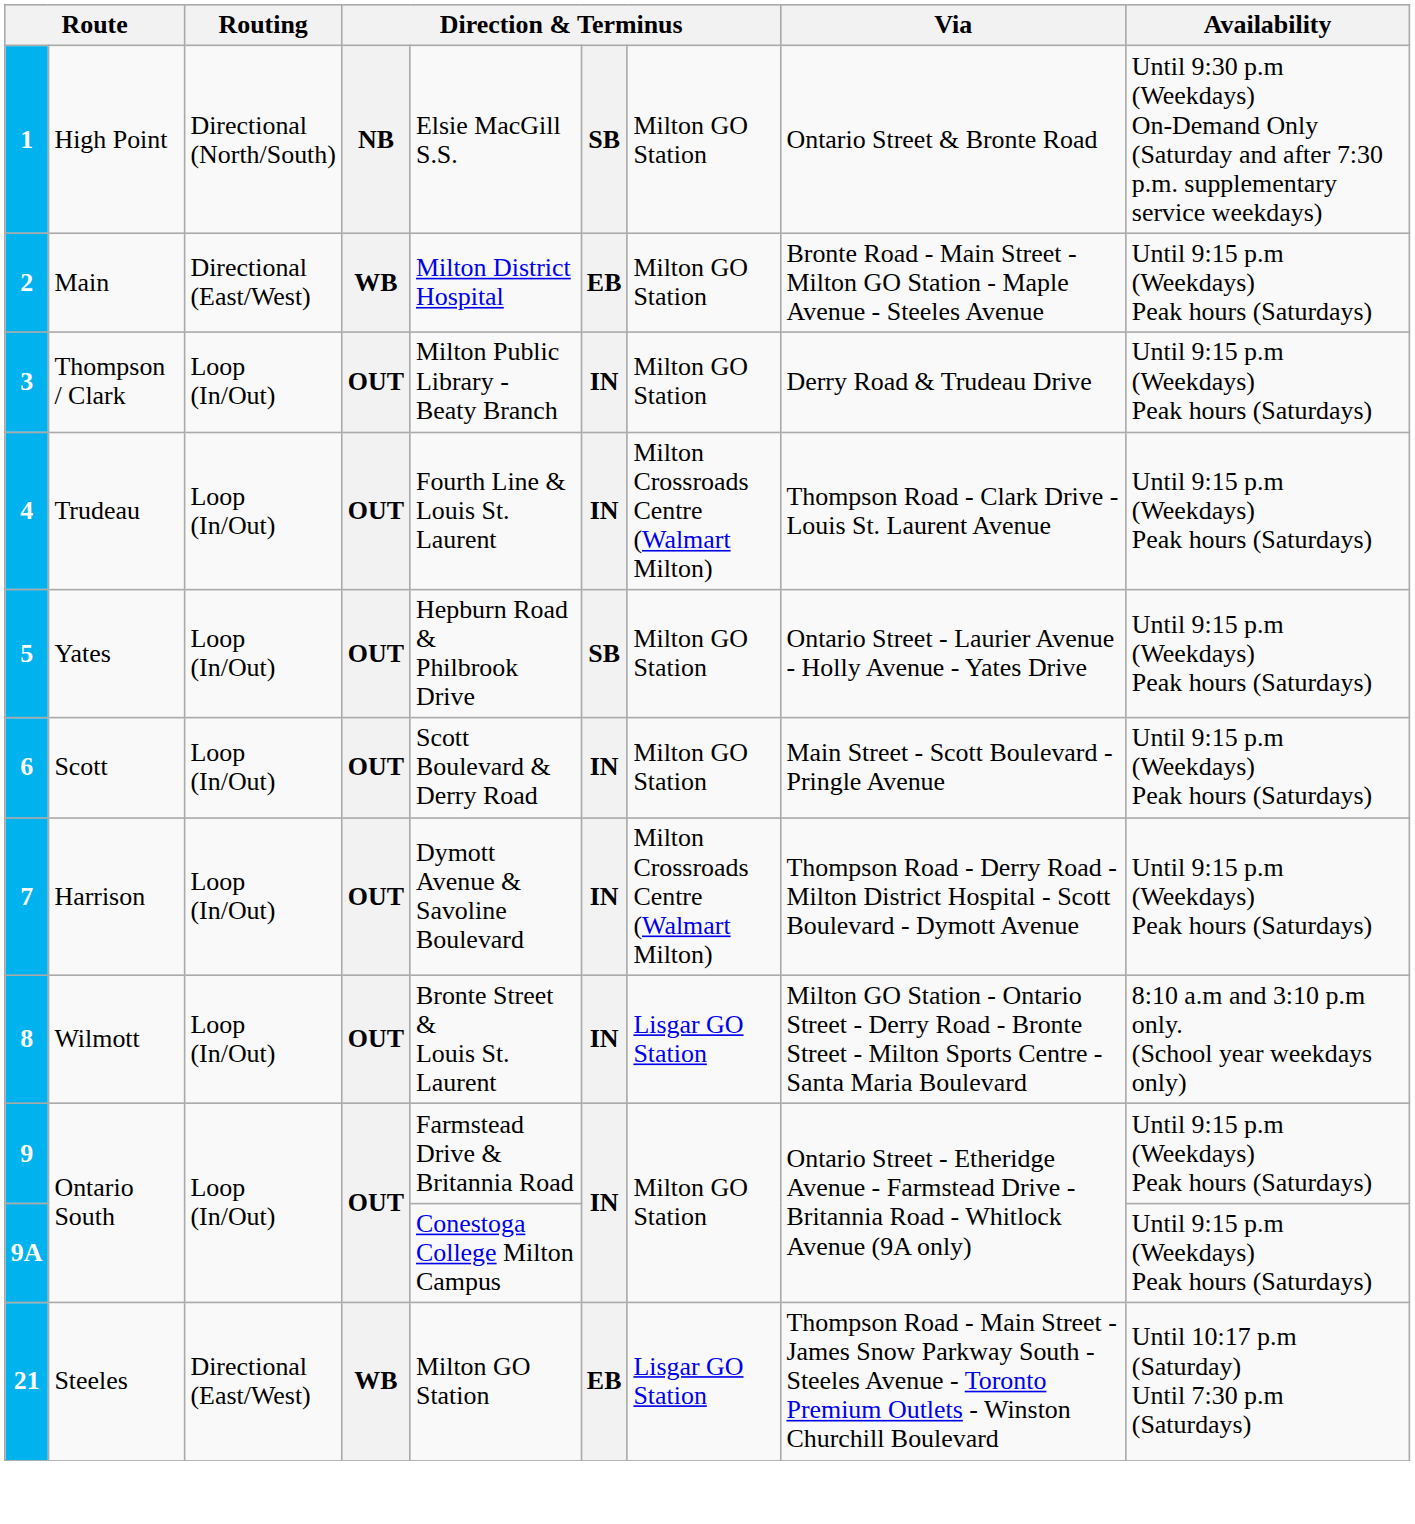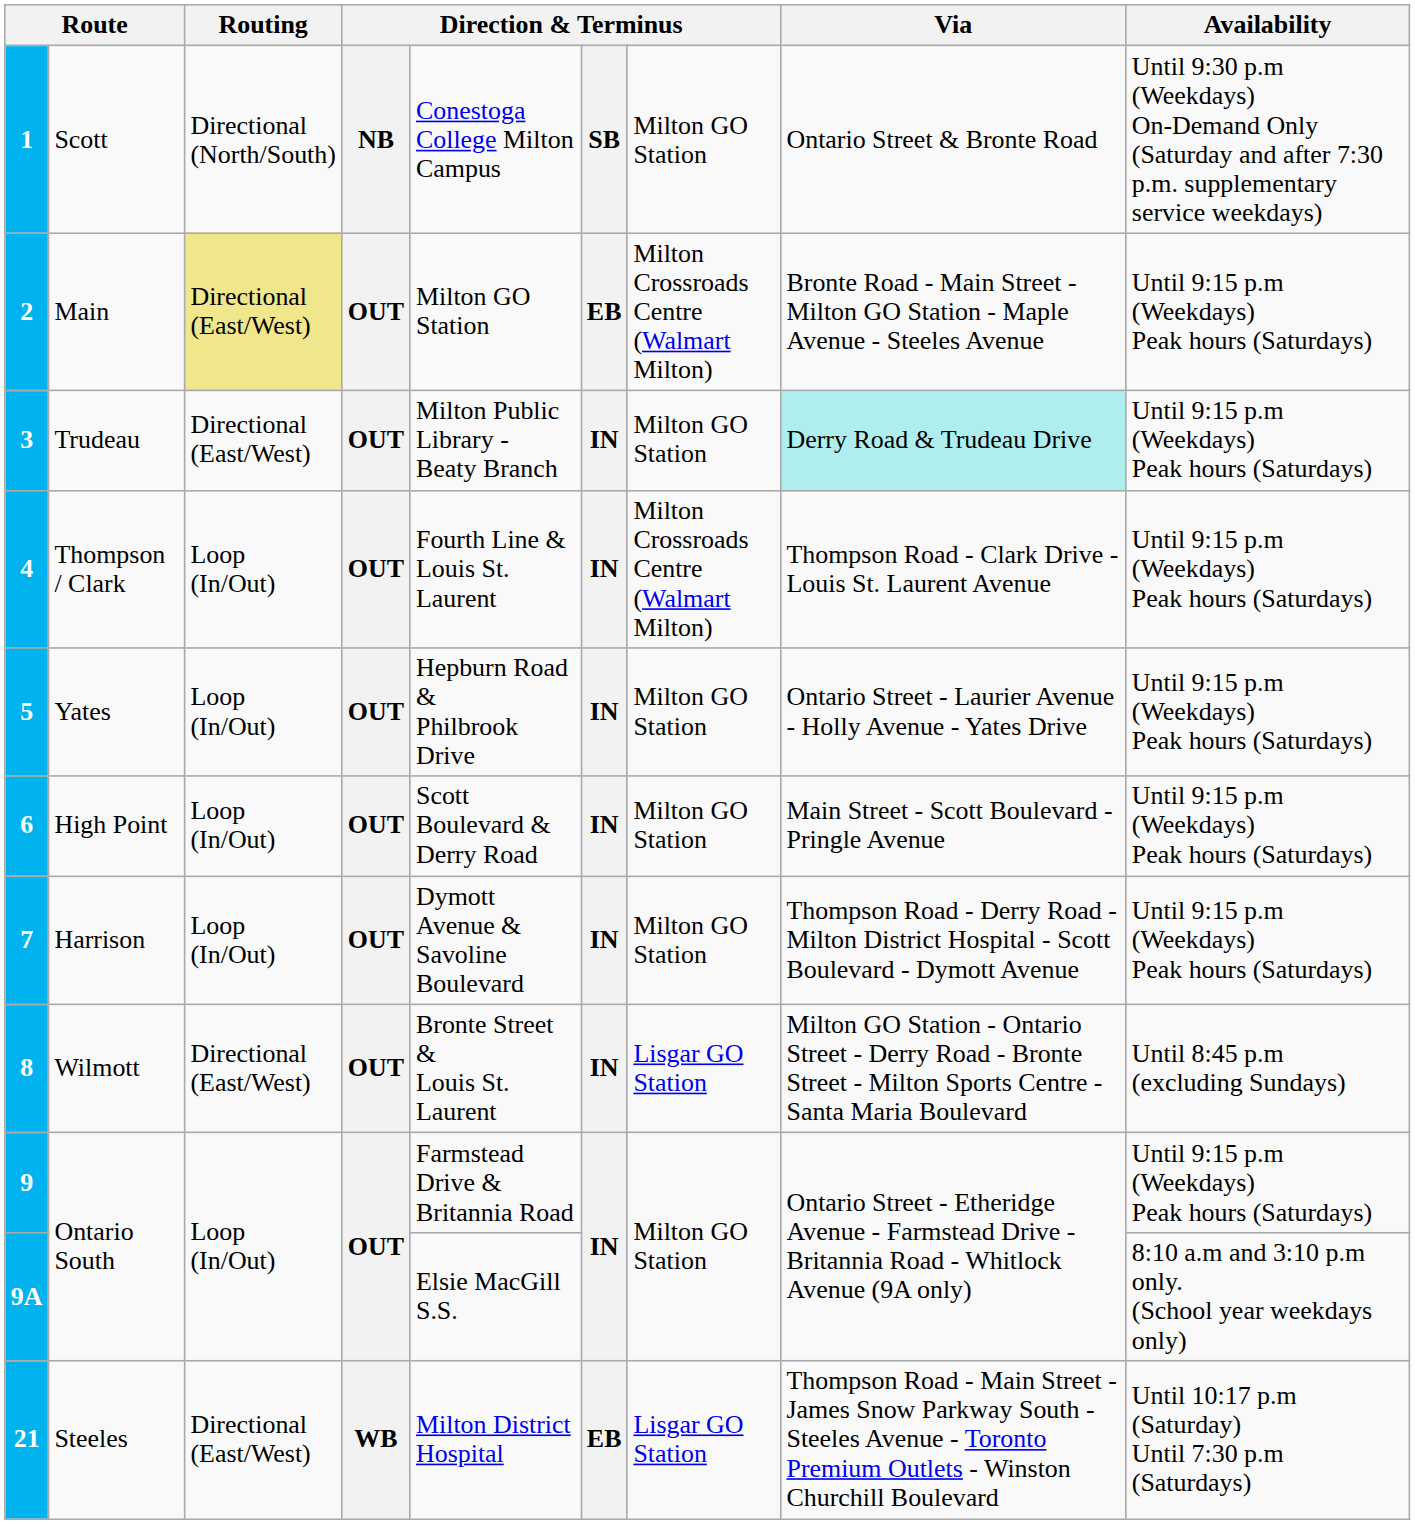(111, 139) High Point -> (81, 139) Scott
(488, 139) Elsie MacGill S.S. -> (495, 139) Conestoga College Milton Campus
(251, 282) no background -> (251, 311) khaki background
(376, 282) WB -> (376, 311) OUT
(493, 282) Milton District Hospital -> (473, 311) Milton GO Station
(691, 282) Milton GO Station -> (691, 311) Milton Crossroads Centre (Walmart Milton)
(110, 381) Thompson / Clark -> (97, 439) Trudeau
(233, 381) Loop (In/Out) -> (251, 439) Directional (East/West)
(939, 381) no background -> (939, 439) paleturquoise background
(97, 510) Trudeau -> (110, 568) Thompson / Clark
(604, 653) SB -> (604, 711) IN
(81, 767) Scott -> (111, 825) High Point
(691, 896) Milton Crossroads Centre (Walmart Milton) -> (691, 939) Milton GO Station
(233, 1039) Loop (In/Out) -> (251, 1068) Directional (East/West)
(1252, 1039) 8:10 a.m and 3:10 p.m only. (School year weekdays only) -> (1239, 1068) Until 8:45 p.m (excluding Sundays)
(495, 1252) Conestoga College Milton Campus -> (488, 1296) Elsie MacGill S.S.
(1252, 1252) Until 9:15 p.m (Weekdays) Peak hours (Saturdays) -> (1252, 1296) 8:10 a.m and 3:10 p.m only. (School year weekdays only)
(473, 1381) Milton GO Station -> (493, 1439) Milton District Hospital
